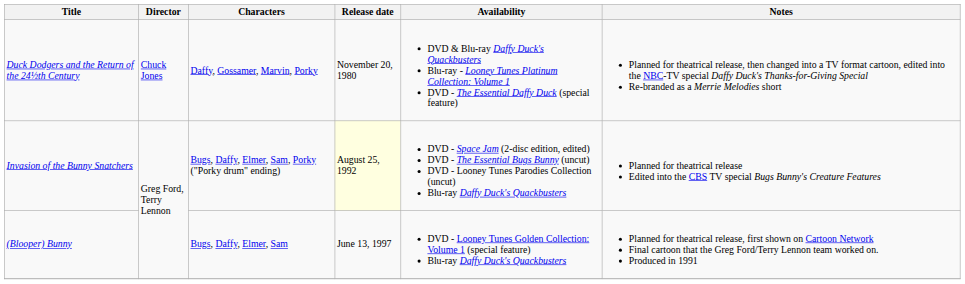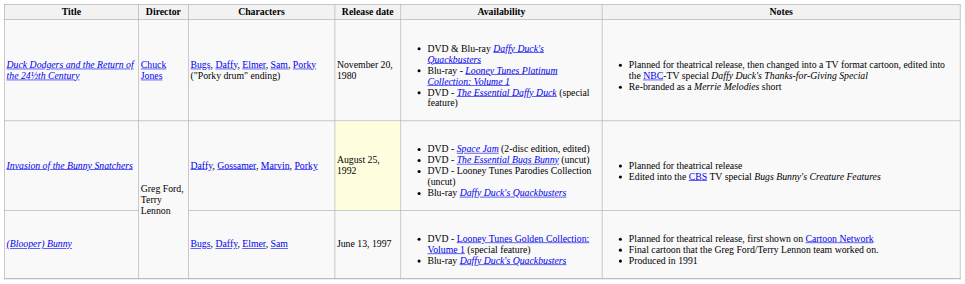(254, 70) Daffy, Gossamer, Marvin, Porky -> (253, 70) Bugs, Daffy, Elmer, Sam, Porky ("Porky drum" ending)
(253, 165) Bugs, Daffy, Elmer, Sam, Porky ("Porky drum" ending) -> (254, 165) Daffy, Gossamer, Marvin, Porky
